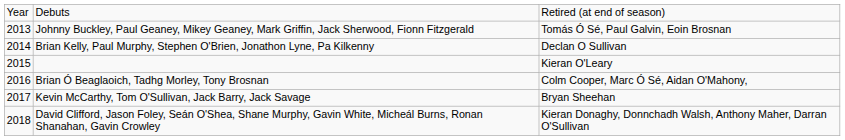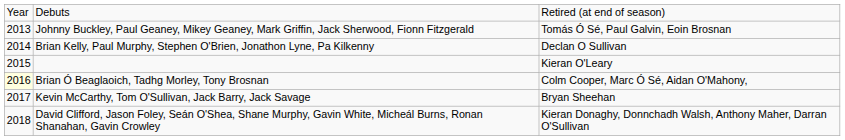(19, 81) no background -> (19, 81) lightyellow background
